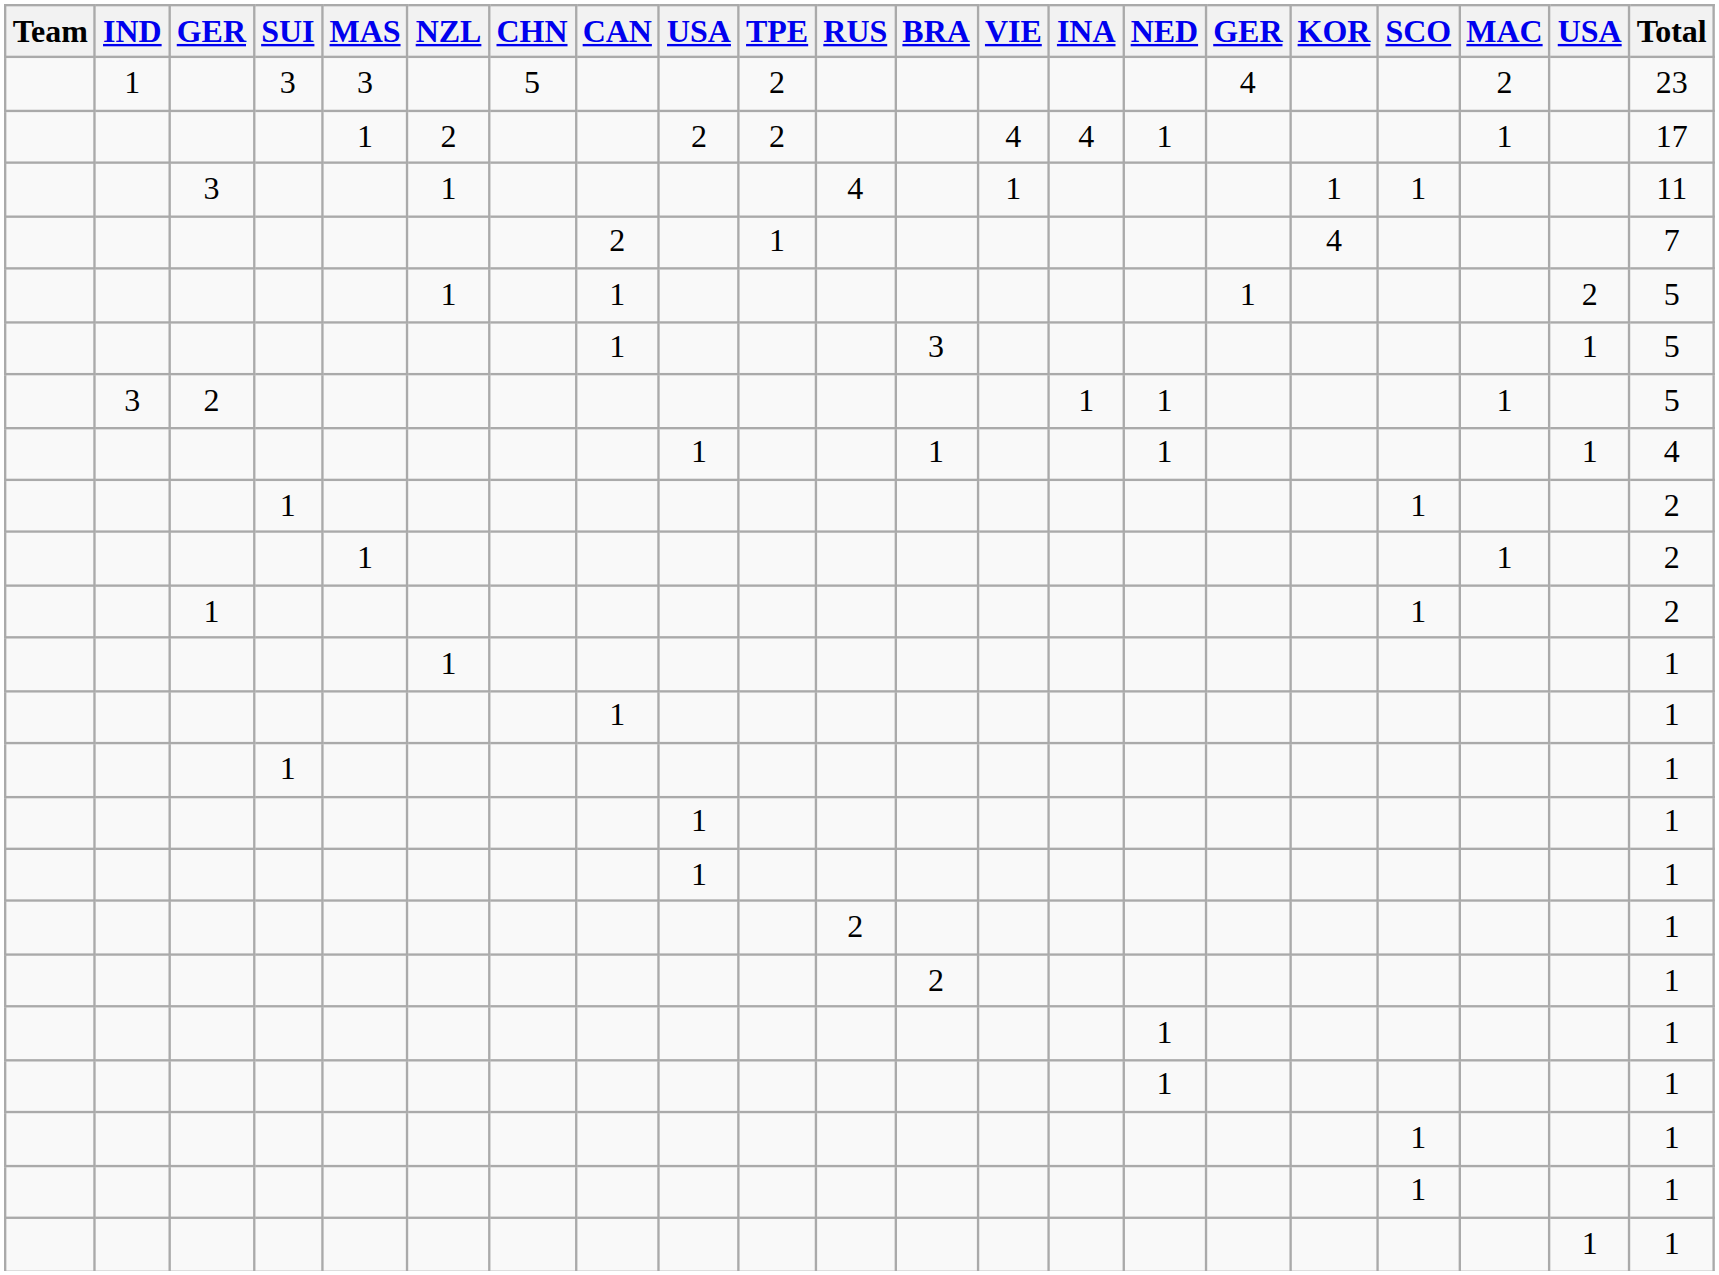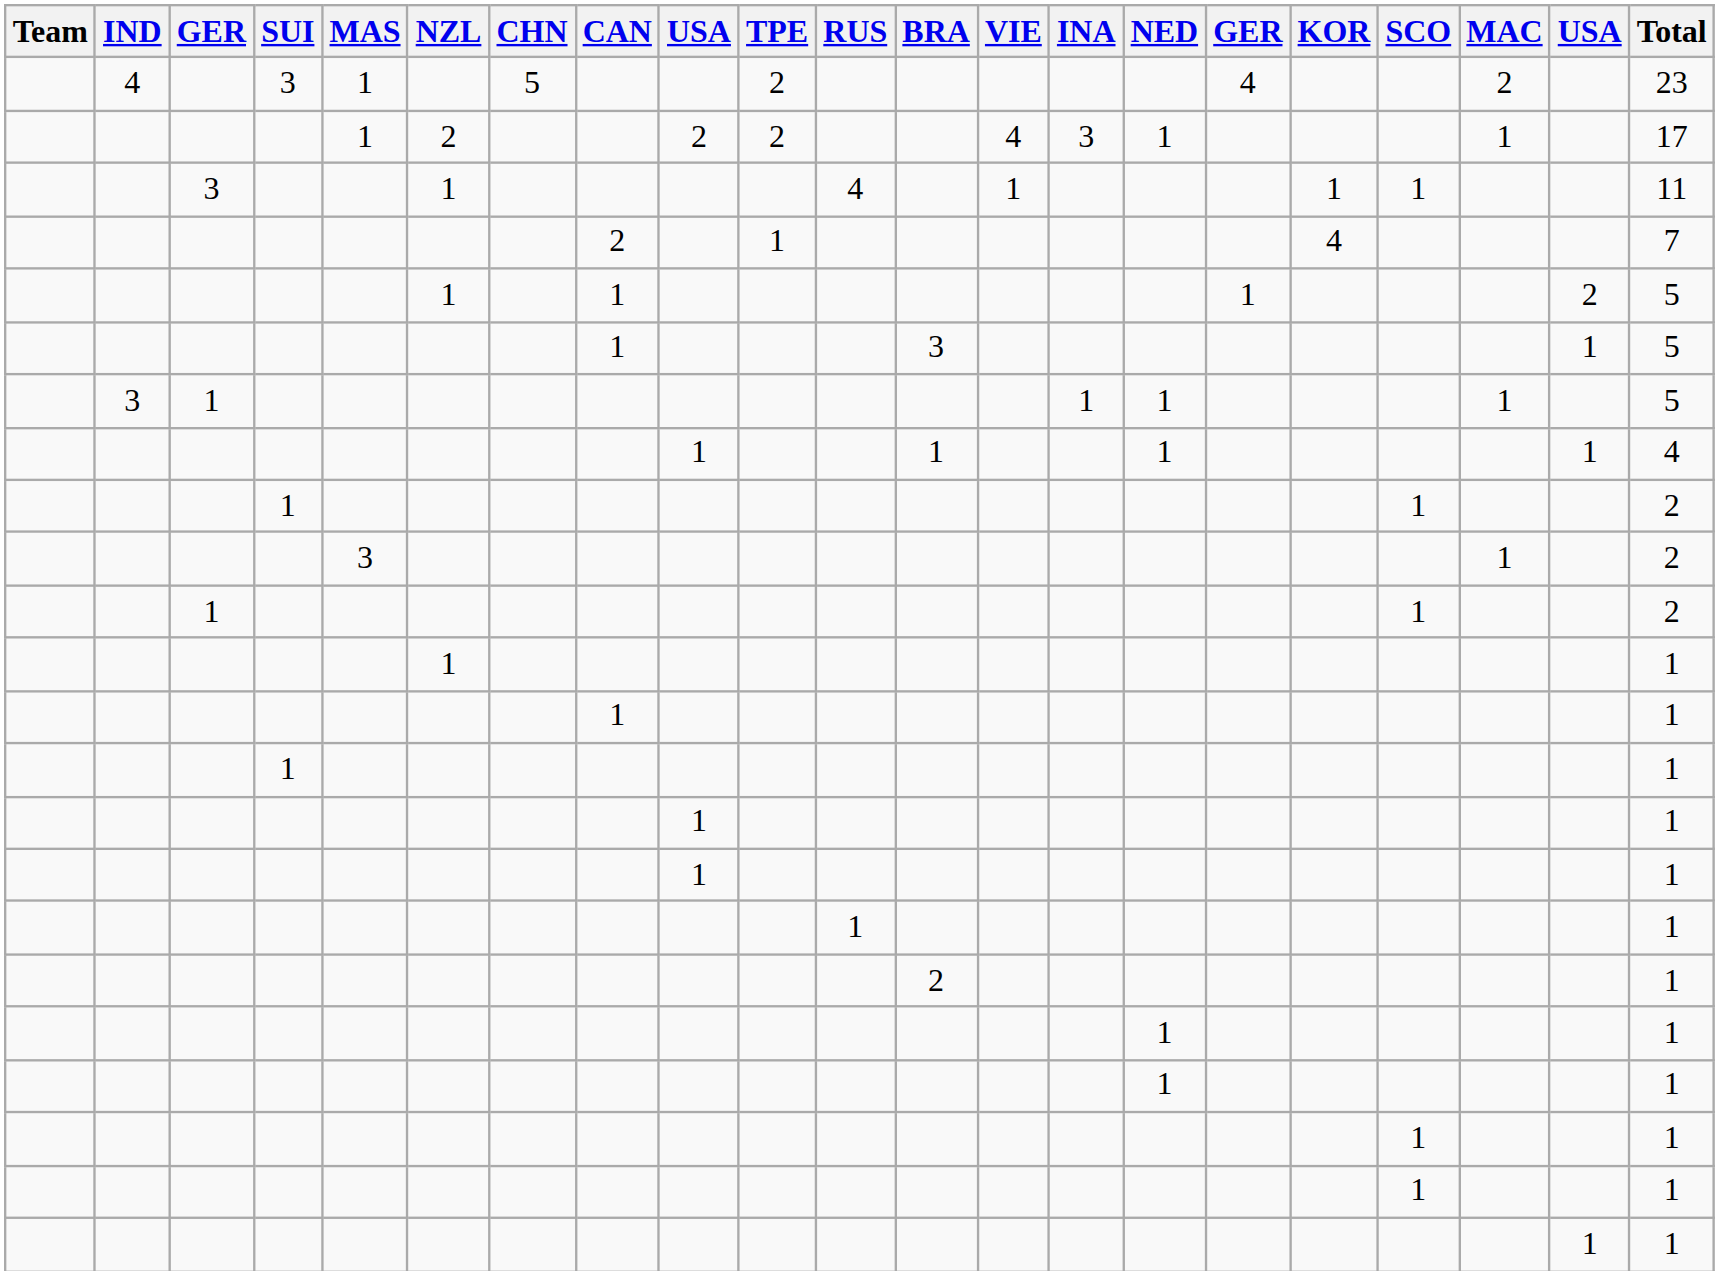(132, 83) 1 -> (132, 83) 4
(365, 83) 3 -> (365, 83) 1
(1086, 135) 4 -> (1086, 135) 3
(211, 399) 2 -> (211, 399) 1
(365, 557) 1 -> (365, 557) 3
(855, 926) 2 -> (855, 926) 1
